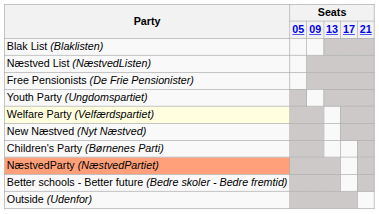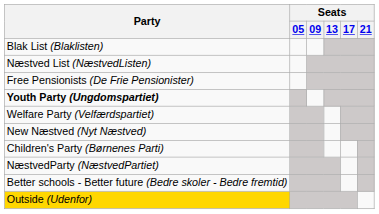(77, 98) normal -> (83, 98) bold
(80, 115) lightyellow background -> (80, 115) no background
(83, 166) lightsalmon background -> (83, 166) no background
(49, 200) no background -> (49, 200) gold background
